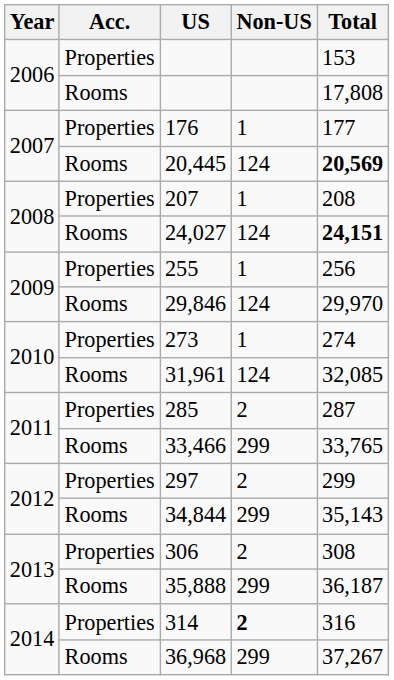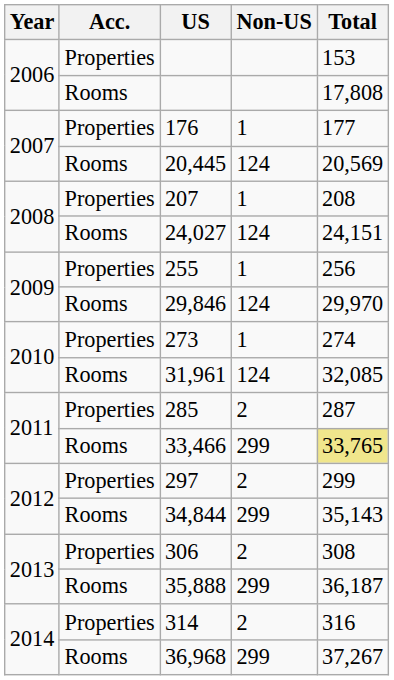(353, 163) bold -> (353, 163) normal
(353, 233) bold -> (353, 233) normal
(353, 445) no background -> (353, 445) khaki background
(242, 621) bold -> (242, 621) normal
